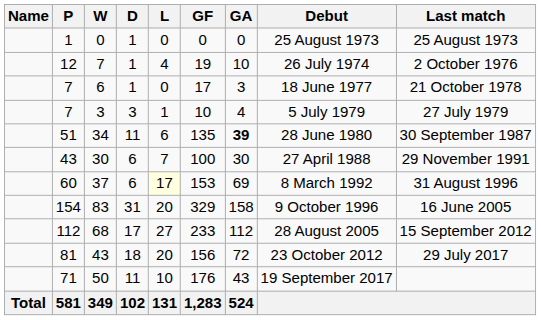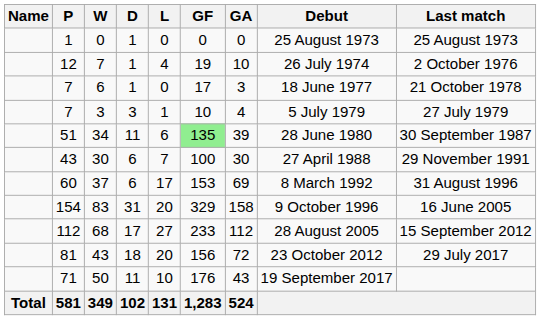(203, 135) no background -> (203, 135) lightgreen background
(241, 135) bold -> (241, 135) normal
(164, 183) lightyellow background -> (164, 183) no background
